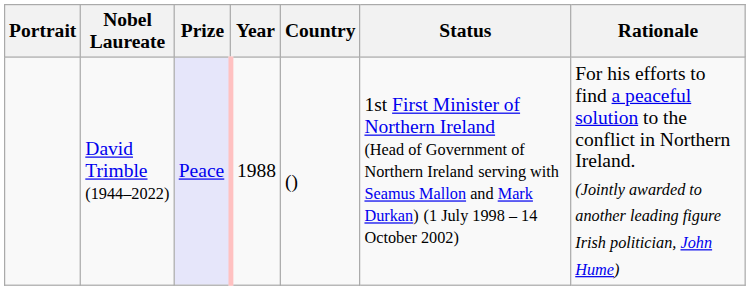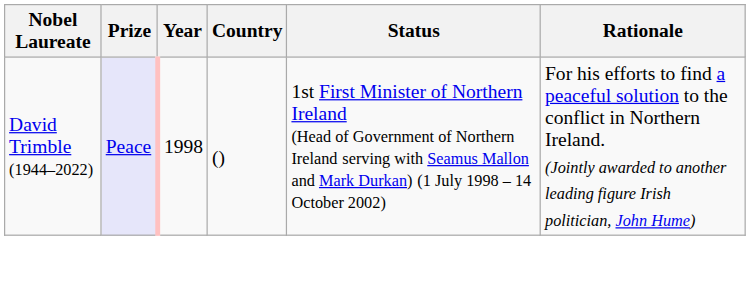- column: (43, 30)
(256, 170) 1988 -> (183, 146) 1998
